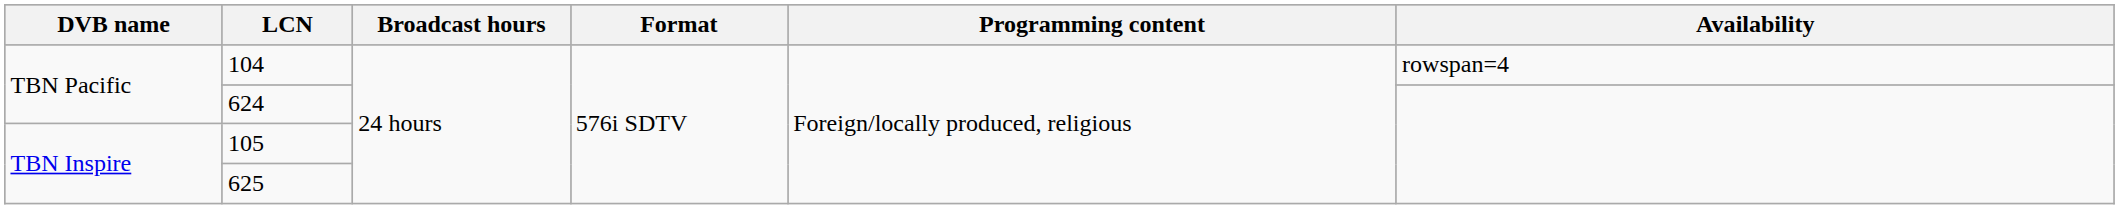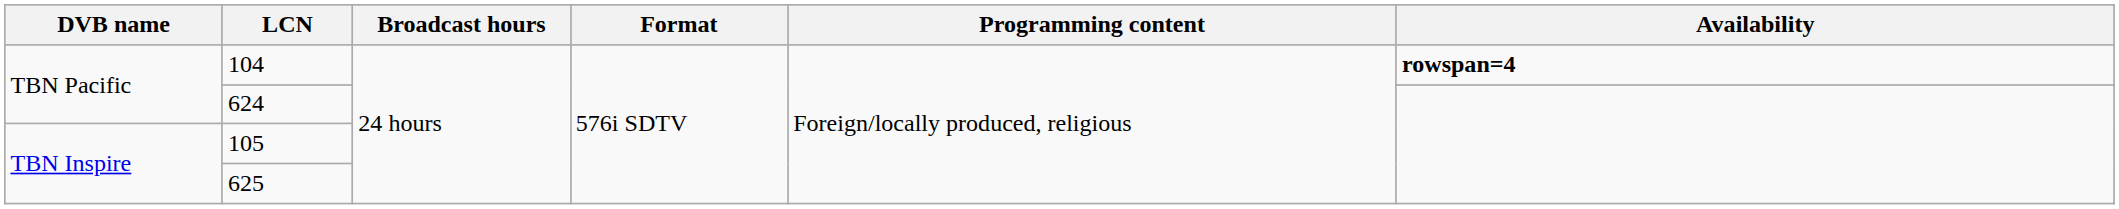(1456, 64) normal -> (1459, 64) bold
